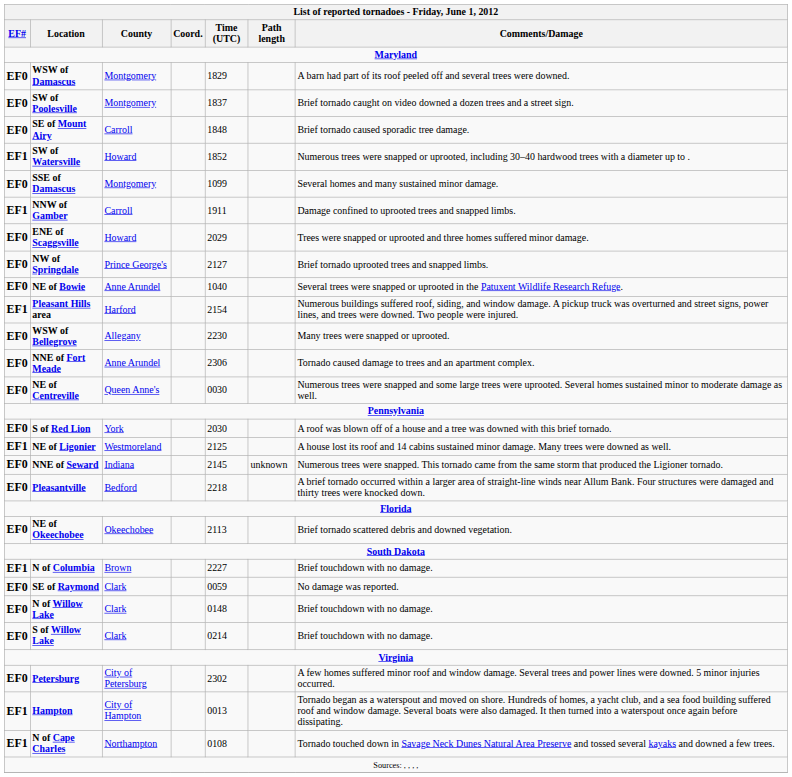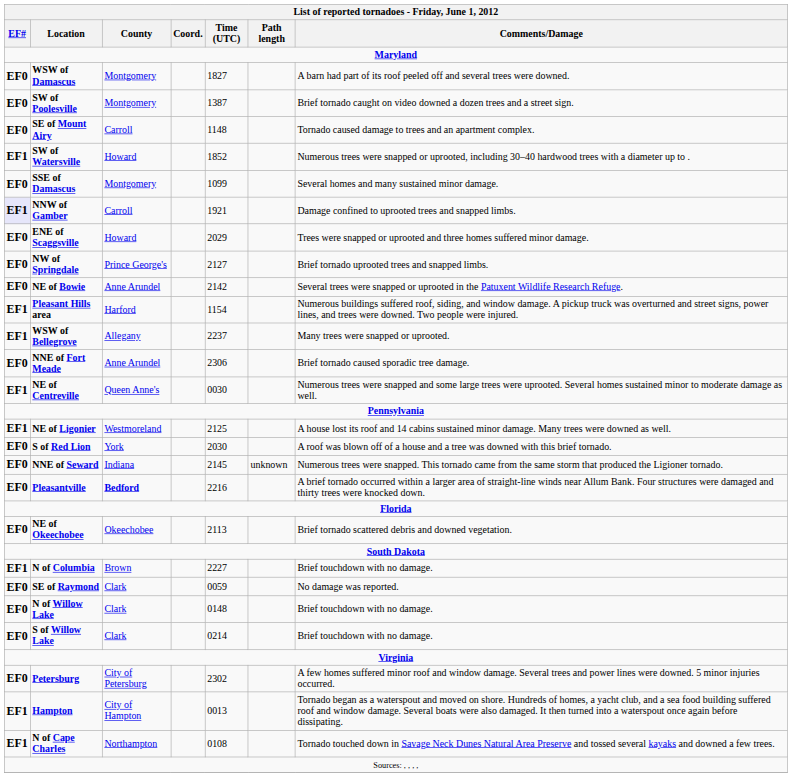(217, 76) 1829 -> (217, 76) 1827
(217, 103) 1837 -> (217, 103) 1387
(217, 130) 1848 -> (217, 130) 1148
(383, 130) Brief tornado caused sporadic tree damage. -> (416, 130) Tornado caused damage to trees and an apartment complex.
(17, 210) no background -> (17, 210) lavender background
(217, 210) 1911 -> (217, 210) 1921
(217, 287) 1040 -> (217, 287) 2142
(217, 309) 2154 -> (217, 309) 1154
(17, 336) EF0 -> (17, 336) EF1
(217, 336) 2230 -> (217, 336) 2237
(416, 363) Tornado caused damage to trees and an apartment complex. -> (383, 363) Brief tornado caused sporadic tree damage.
(17, 390) EF0 -> (17, 390) EF1
rows swapped: (61, 428) <-> (64, 446)
(121, 487) normal -> (122, 487) bold
(217, 487) 2218 -> (217, 487) 2216
